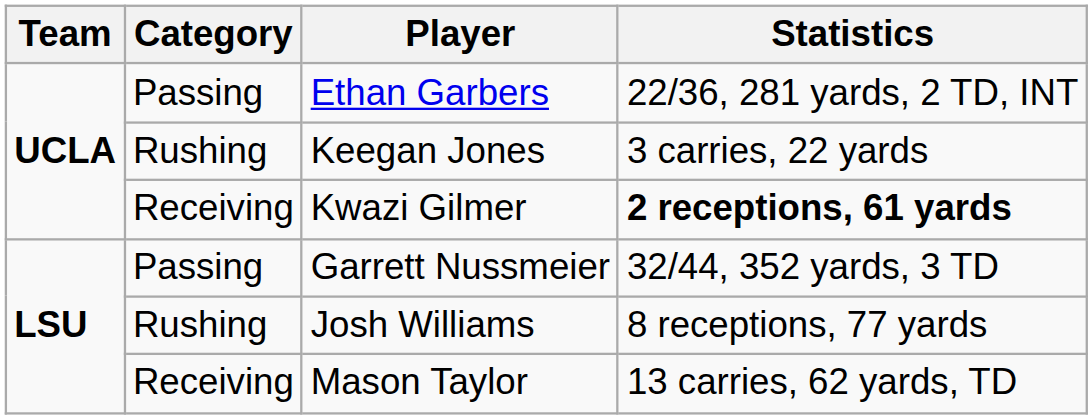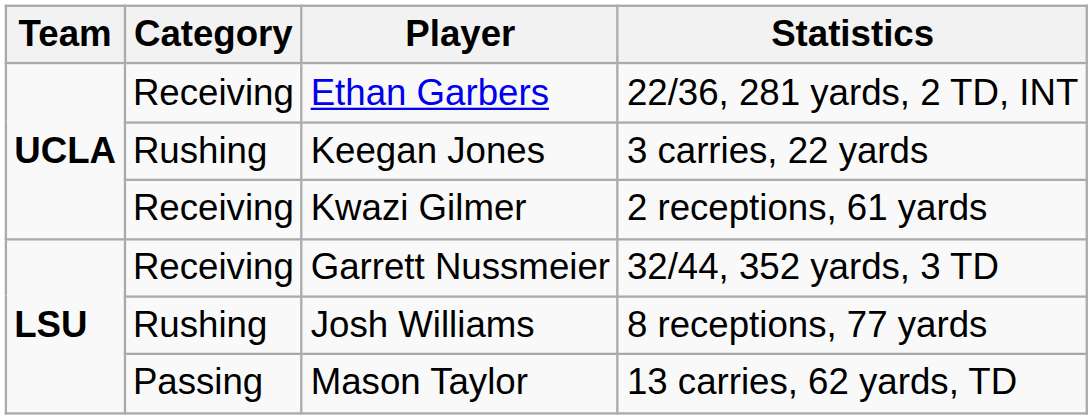(198, 92) Passing -> (213, 92) Receiving
(819, 208) bold -> (807, 208) normal
(198, 266) Passing -> (213, 266) Receiving
(213, 382) Receiving -> (198, 382) Passing
